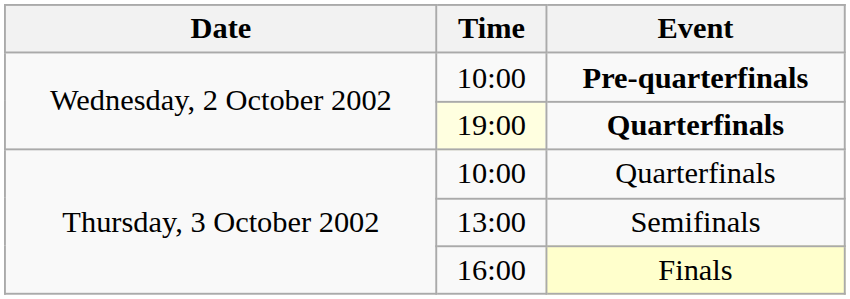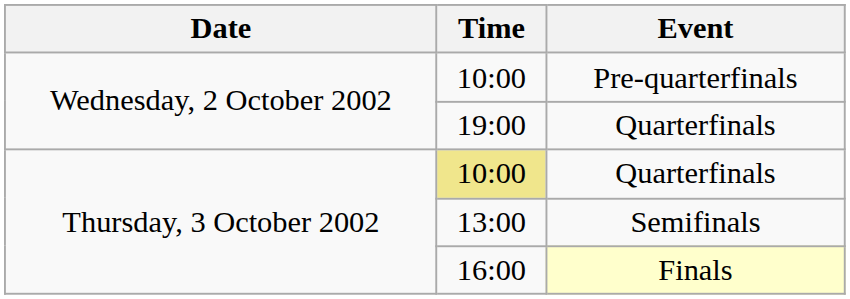(695, 76) bold -> (695, 76) normal
(491, 125) lightyellow background -> (491, 125) no background
(695, 125) bold -> (695, 125) normal
(491, 173) no background -> (491, 173) khaki background
